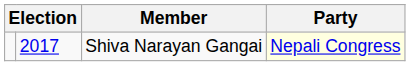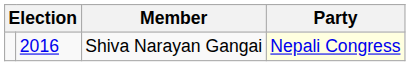(39, 46) 2017 -> (39, 46) 2016
